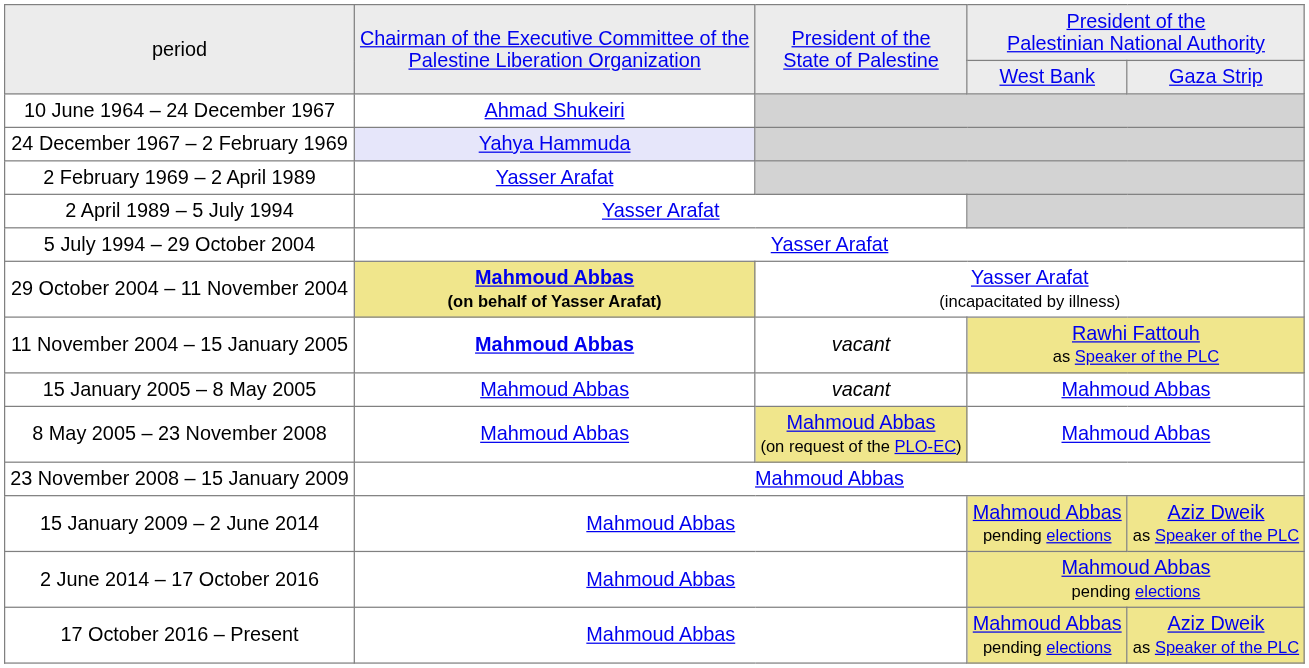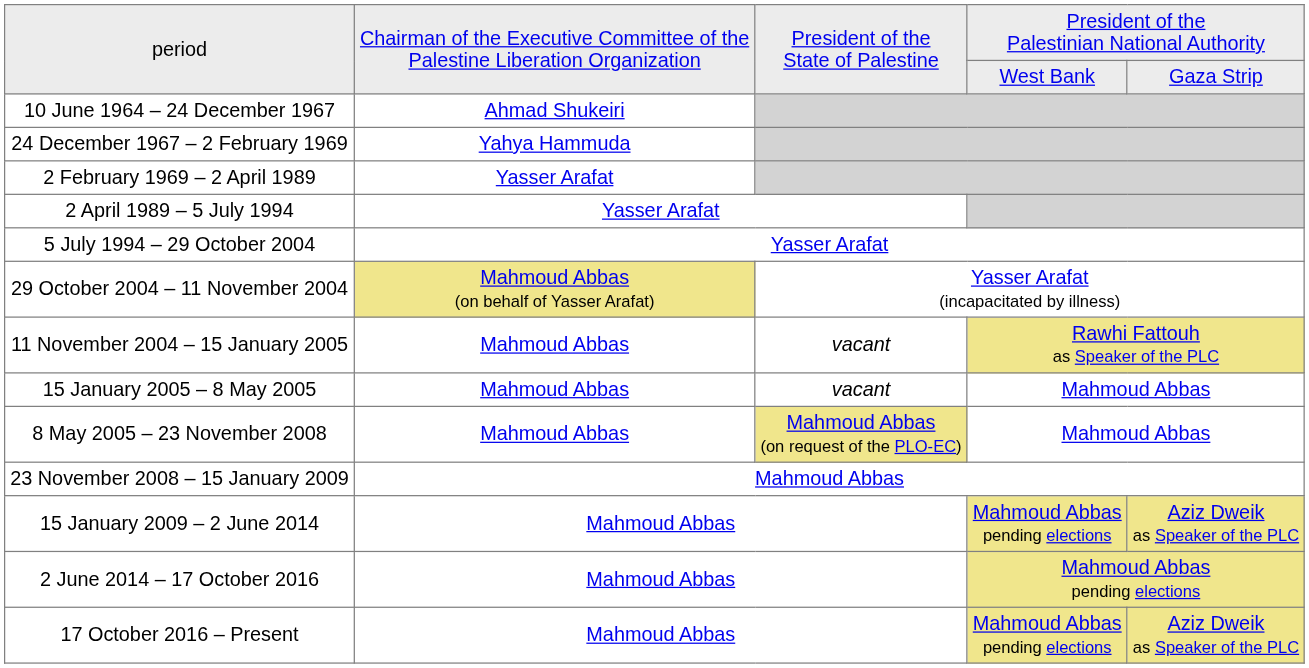(555, 144) lavender background -> (555, 144) no background
(555, 289) bold -> (555, 289) normal
(555, 344) bold -> (555, 344) normal
